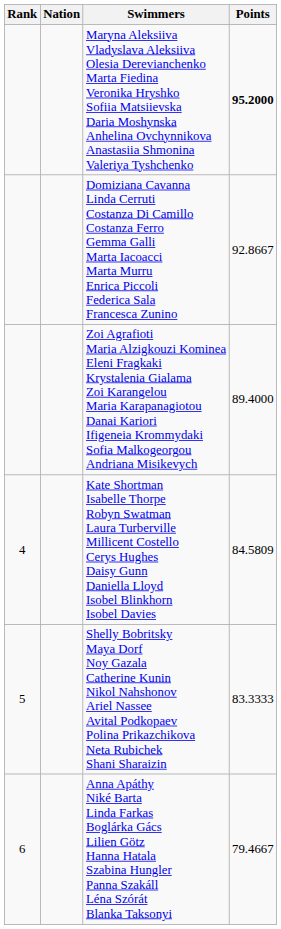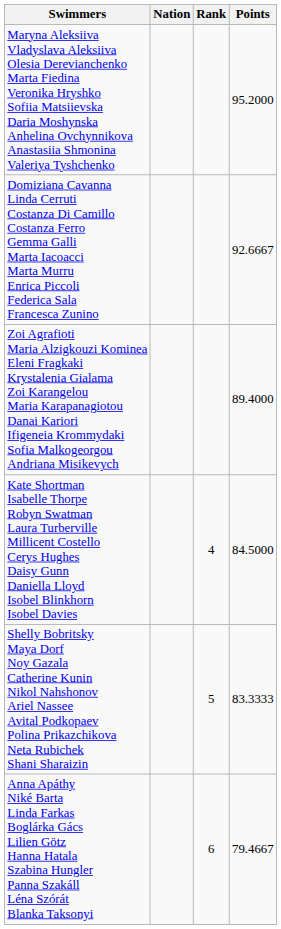columns swapped: (22, 14) <-> (156, 14)
(253, 99) bold -> (253, 99) normal
(253, 249) 92.8667 -> (253, 249) 92.6667
(253, 549) 84.5809 -> (253, 549) 84.5000
